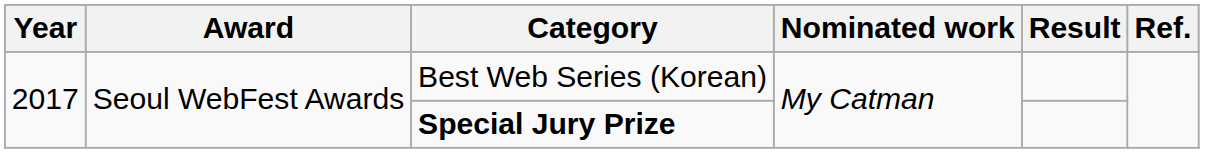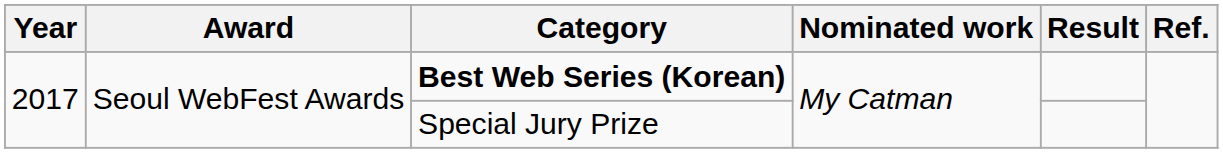(592, 76) normal -> (602, 76) bold
(547, 123) bold -> (538, 123) normal
